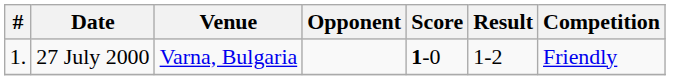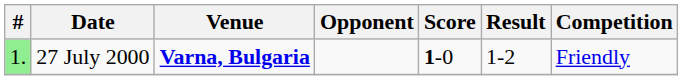(18, 56) no background -> (18, 56) lightgreen background
(228, 56) normal -> (235, 56) bold
